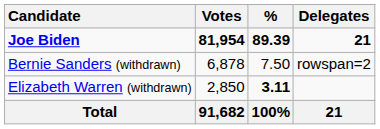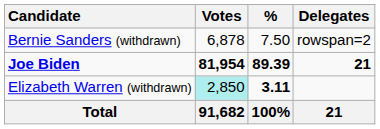rows swapped: (44, 40) <-> (94, 64)
(226, 87) no background -> (226, 87) paleturquoise background
